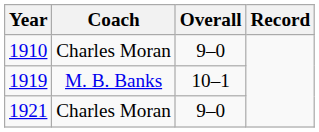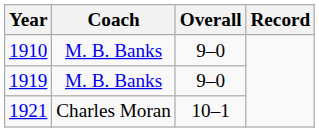(114, 50) Charles Moran -> (114, 50) M. B. Banks
(211, 80) 10–1 -> (211, 80) 9–0
(211, 111) 9–0 -> (211, 111) 10–1
